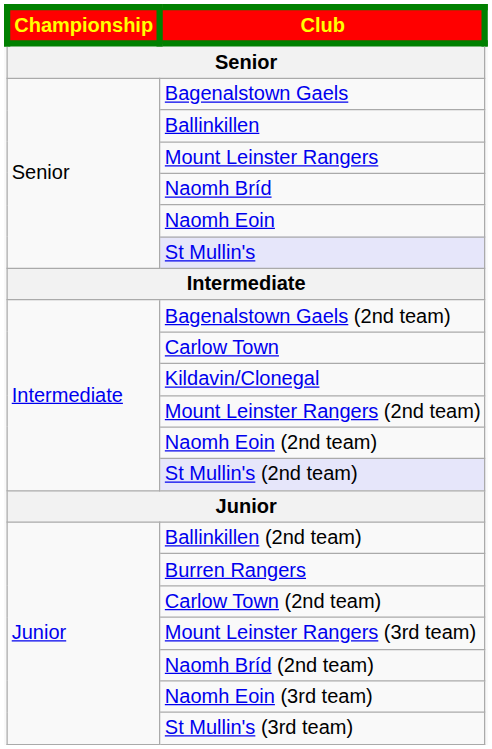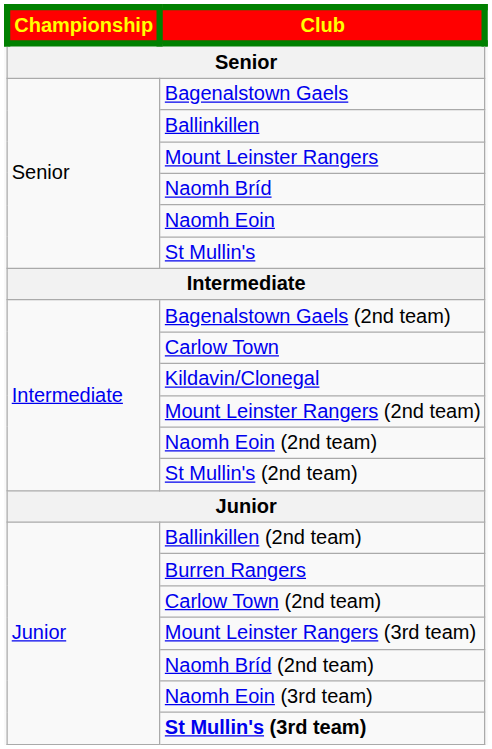(210, 252) lavender background -> (210, 252) no background
(261, 474) lavender background -> (261, 474) no background
(259, 728) normal -> (266, 728) bold
